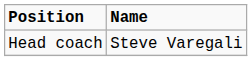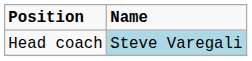(176, 43) no background -> (176, 43) lightblue background
